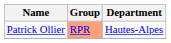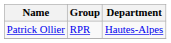(80, 30) lightsalmon background -> (80, 30) no background
